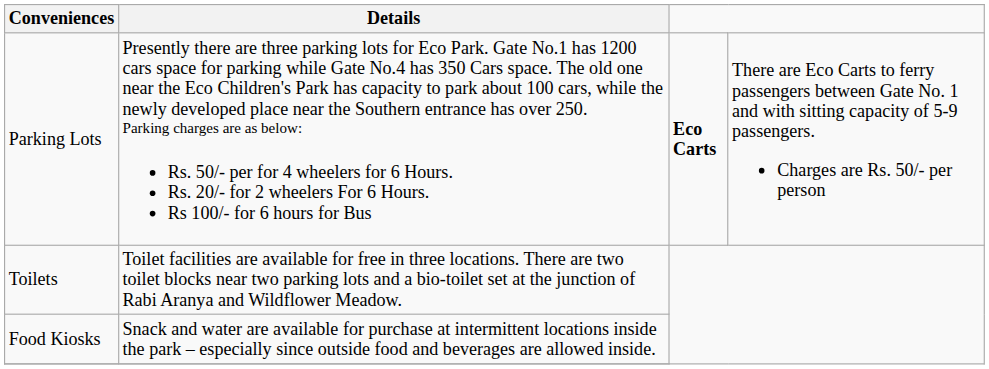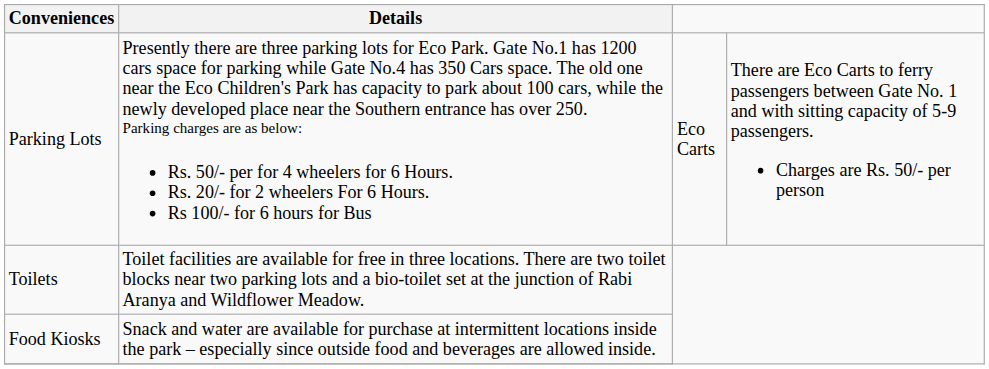(695, 139) bold -> (696, 139) normal
